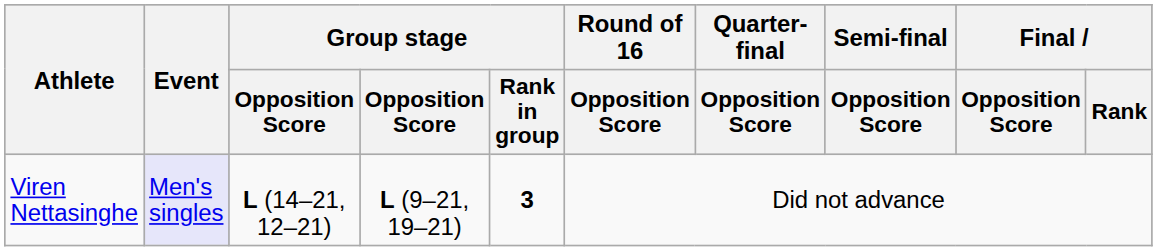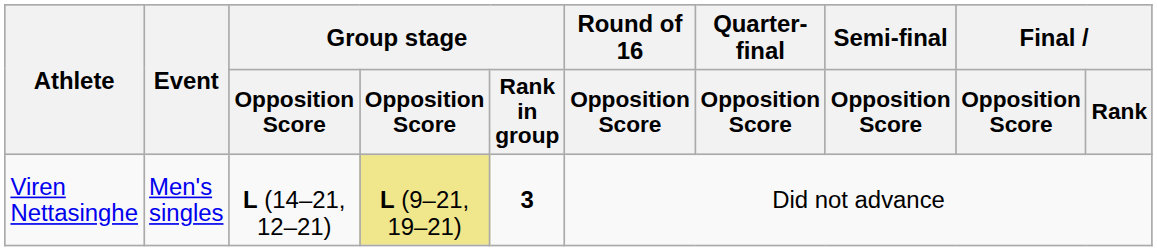(186, 200) lavender background -> (186, 200) no background
(425, 214) no background -> (425, 214) khaki background
